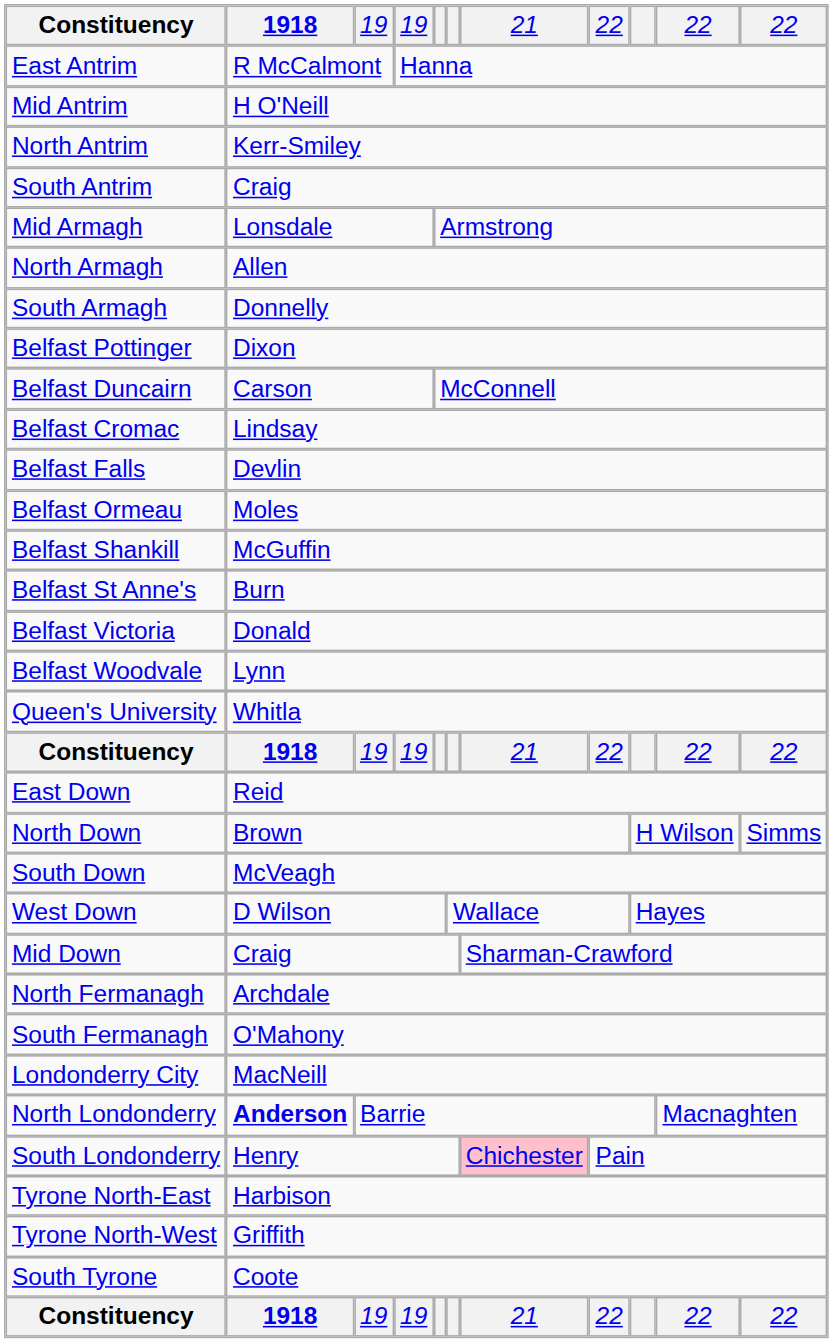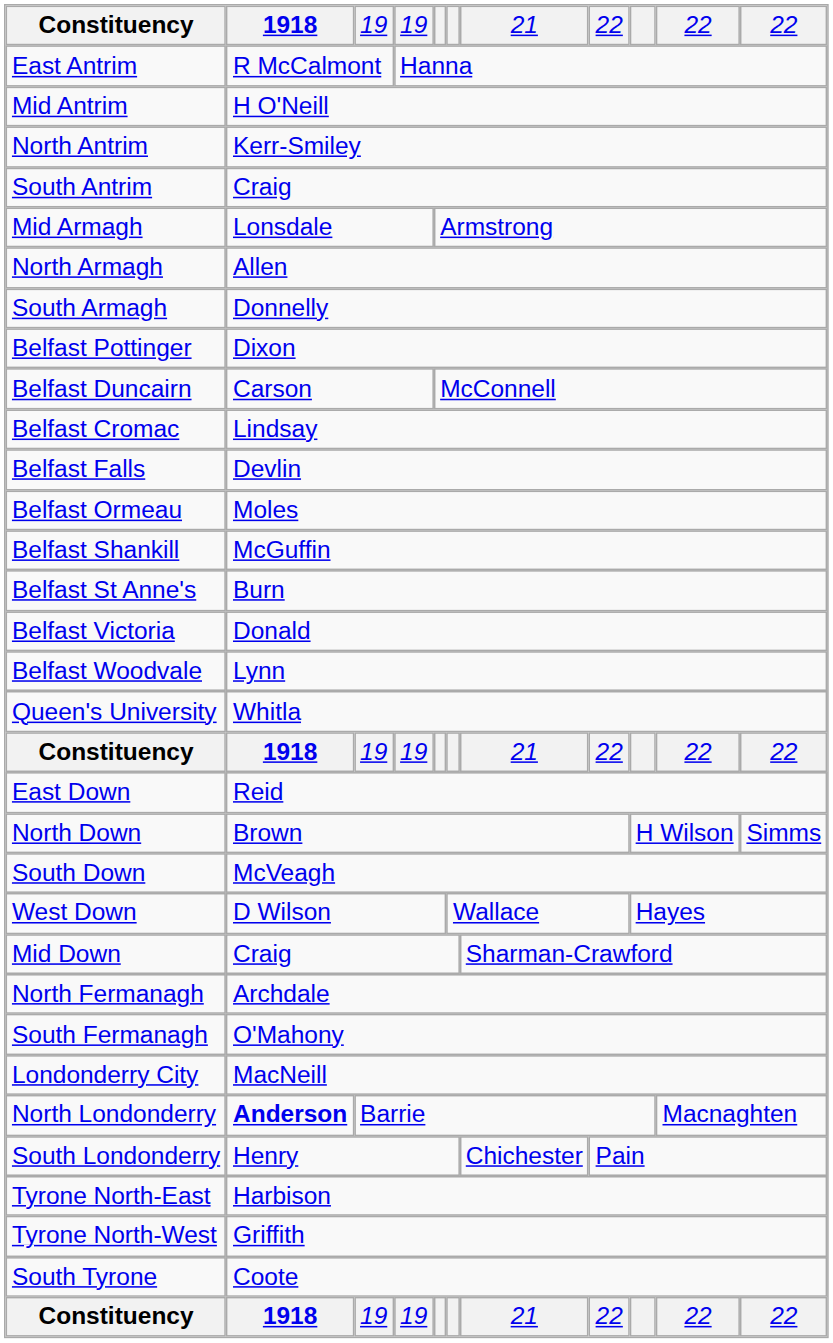(524, 1155) pink background -> (524, 1155) no background
